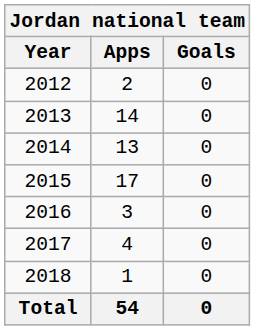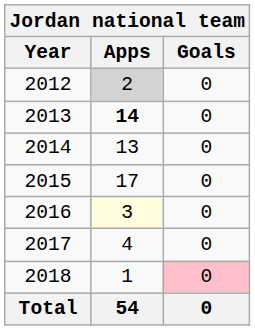(127, 85) no background -> (127, 85) lightgrey background
(127, 117) normal -> (127, 117) bold
(127, 213) no background -> (127, 213) lightyellow background
(206, 277) no background -> (206, 277) pink background
